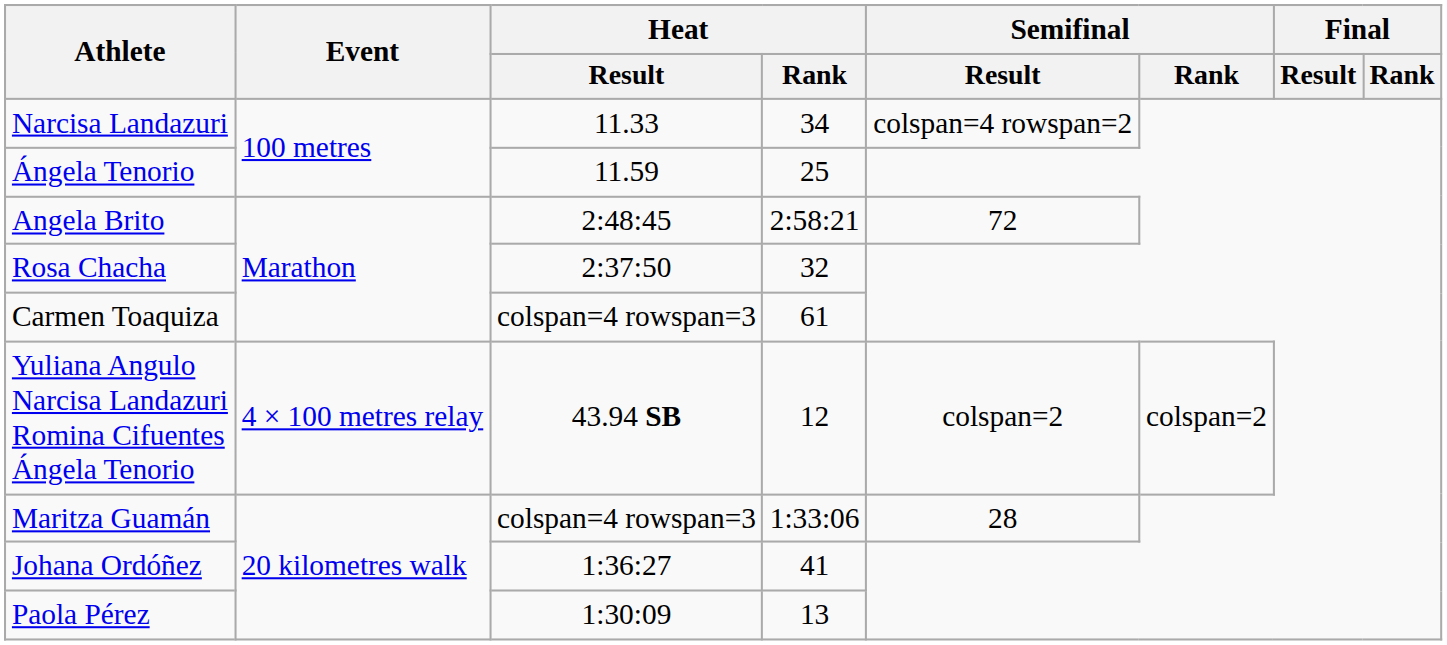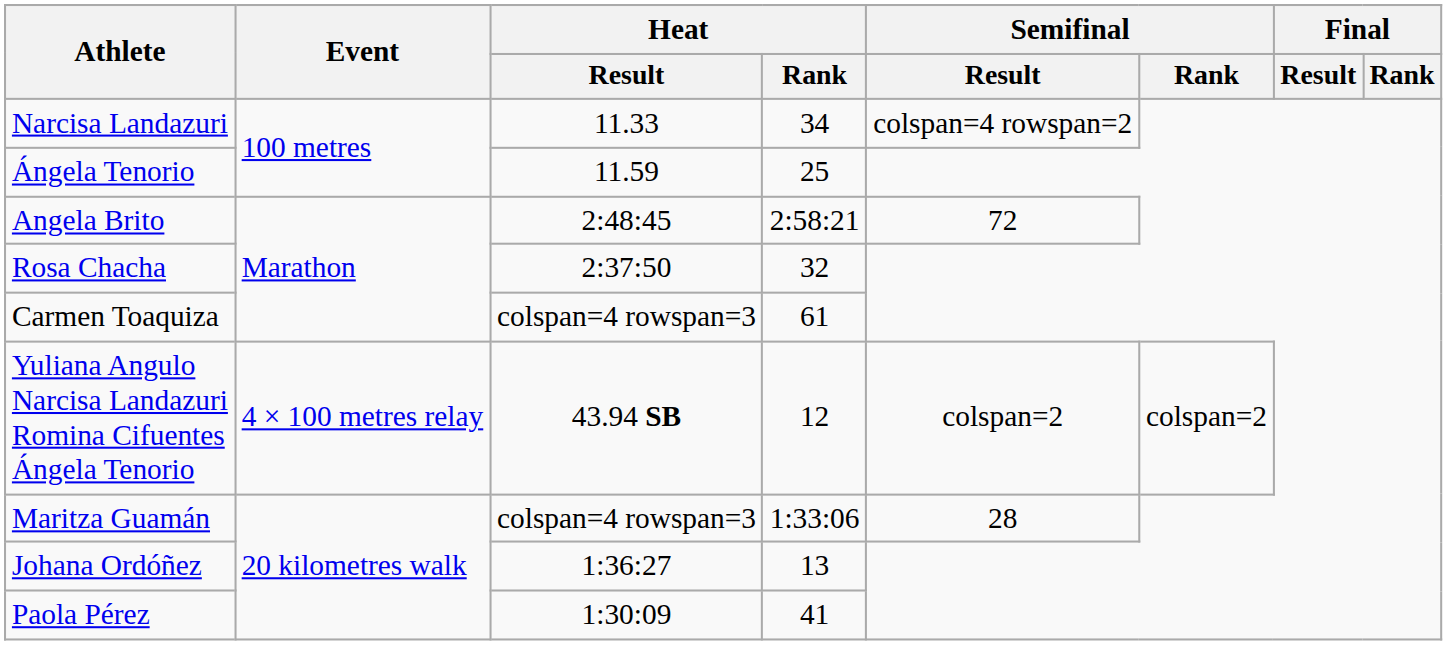(815, 566) 41 -> (815, 566) 13
(815, 615) 13 -> (815, 615) 41
